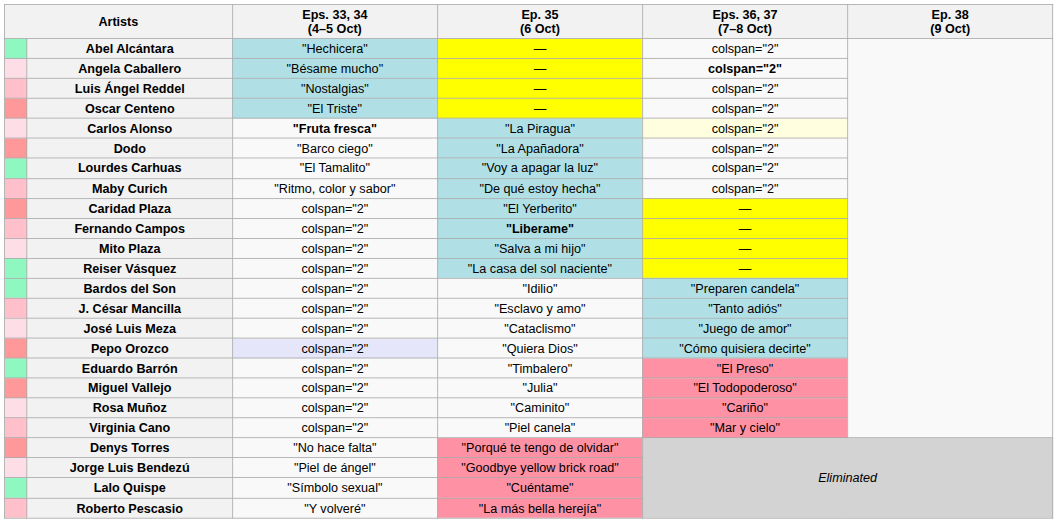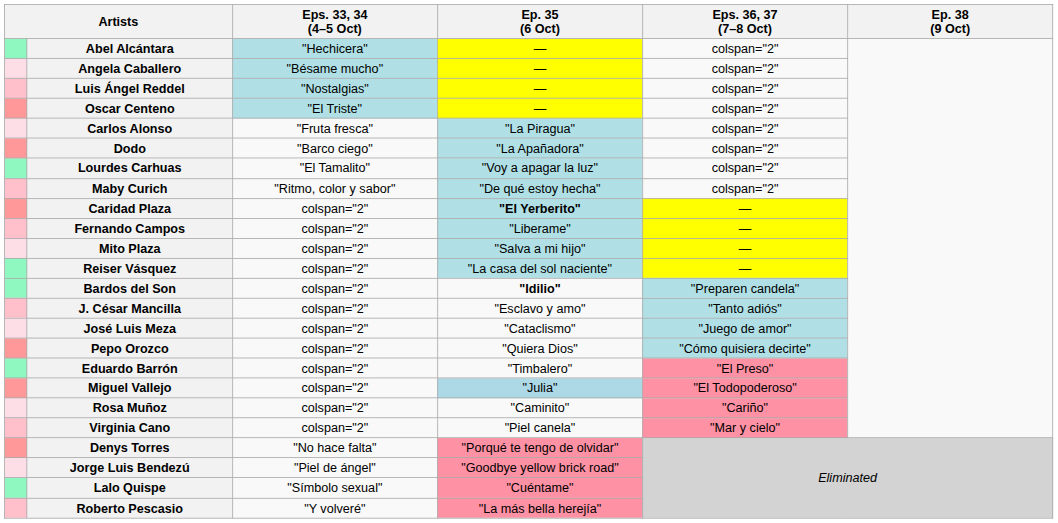(745, 69) bold -> (745, 69) normal
(335, 129) bold -> (335, 129) normal
(745, 129) lightyellow background -> (745, 129) no background
(540, 208) normal -> (540, 208) bold
(540, 228) bold -> (540, 228) normal
(540, 288) normal -> (540, 288) bold
(335, 348) lavender background -> (335, 348) no background
(540, 388) no background -> (540, 388) lightblue background
